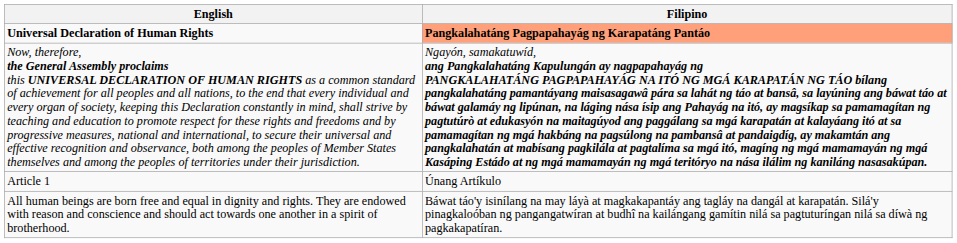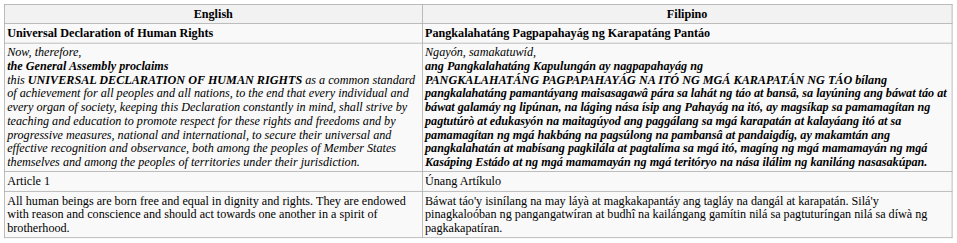(568, 33) lightsalmon background -> (568, 33) no background
